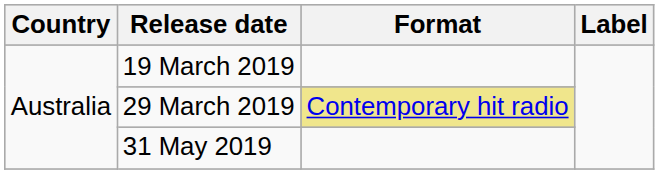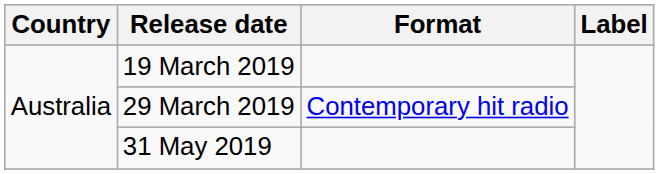(438, 106) khaki background -> (438, 106) no background
